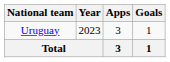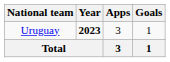(90, 30) normal -> (90, 30) bold
